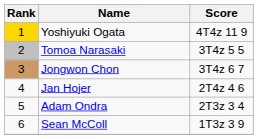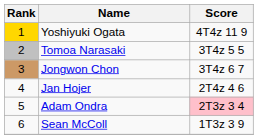(222, 106) no background -> (222, 106) pink background
